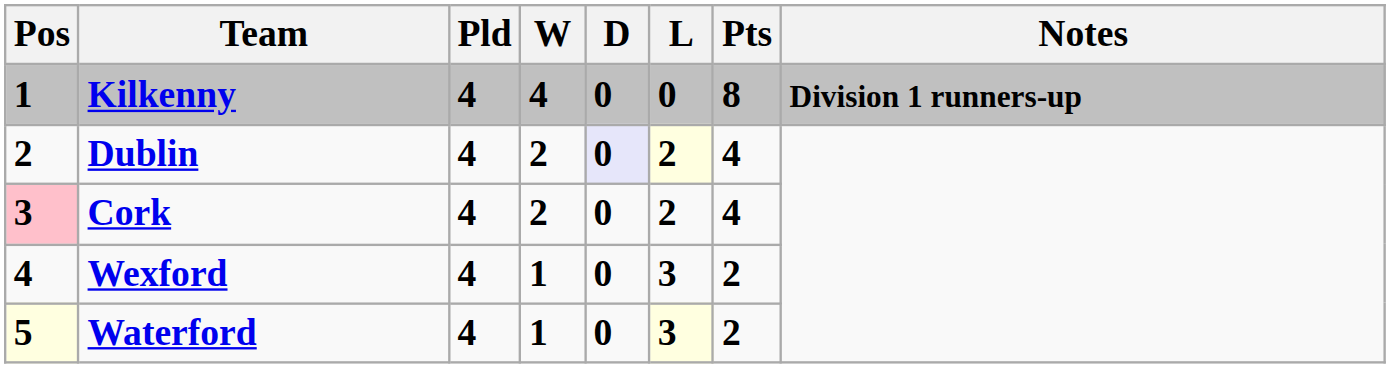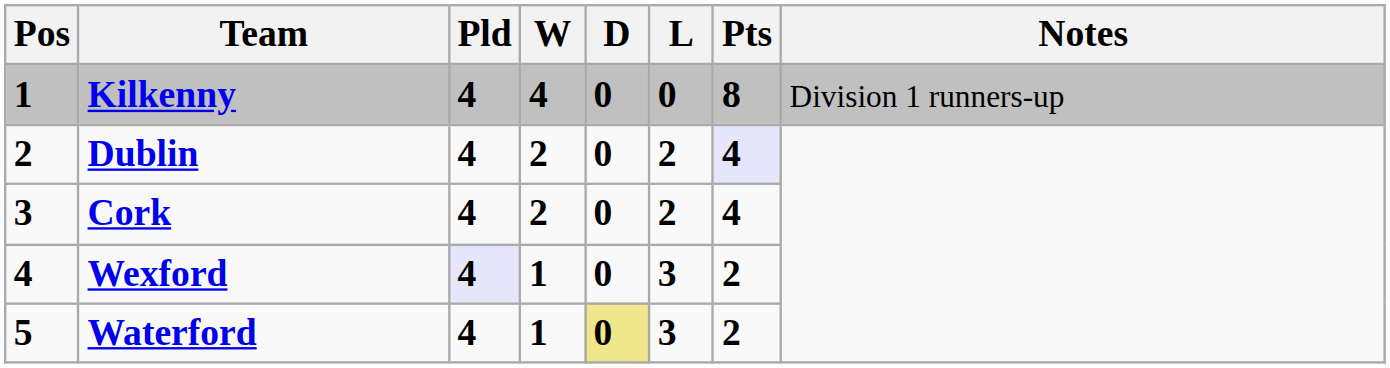(936, 93) bold -> (927, 96) normal
(603, 153) lavender background -> (603, 153) no background
(667, 153) lightyellow background -> (667, 153) no background
(731, 153) no background -> (731, 153) lavender background
(23, 213) pink background -> (23, 213) no background
(467, 272) no background -> (467, 272) lavender background
(23, 332) lightyellow background -> (23, 332) no background
(603, 332) no background -> (603, 332) khaki background
(667, 332) lightyellow background -> (667, 332) no background
